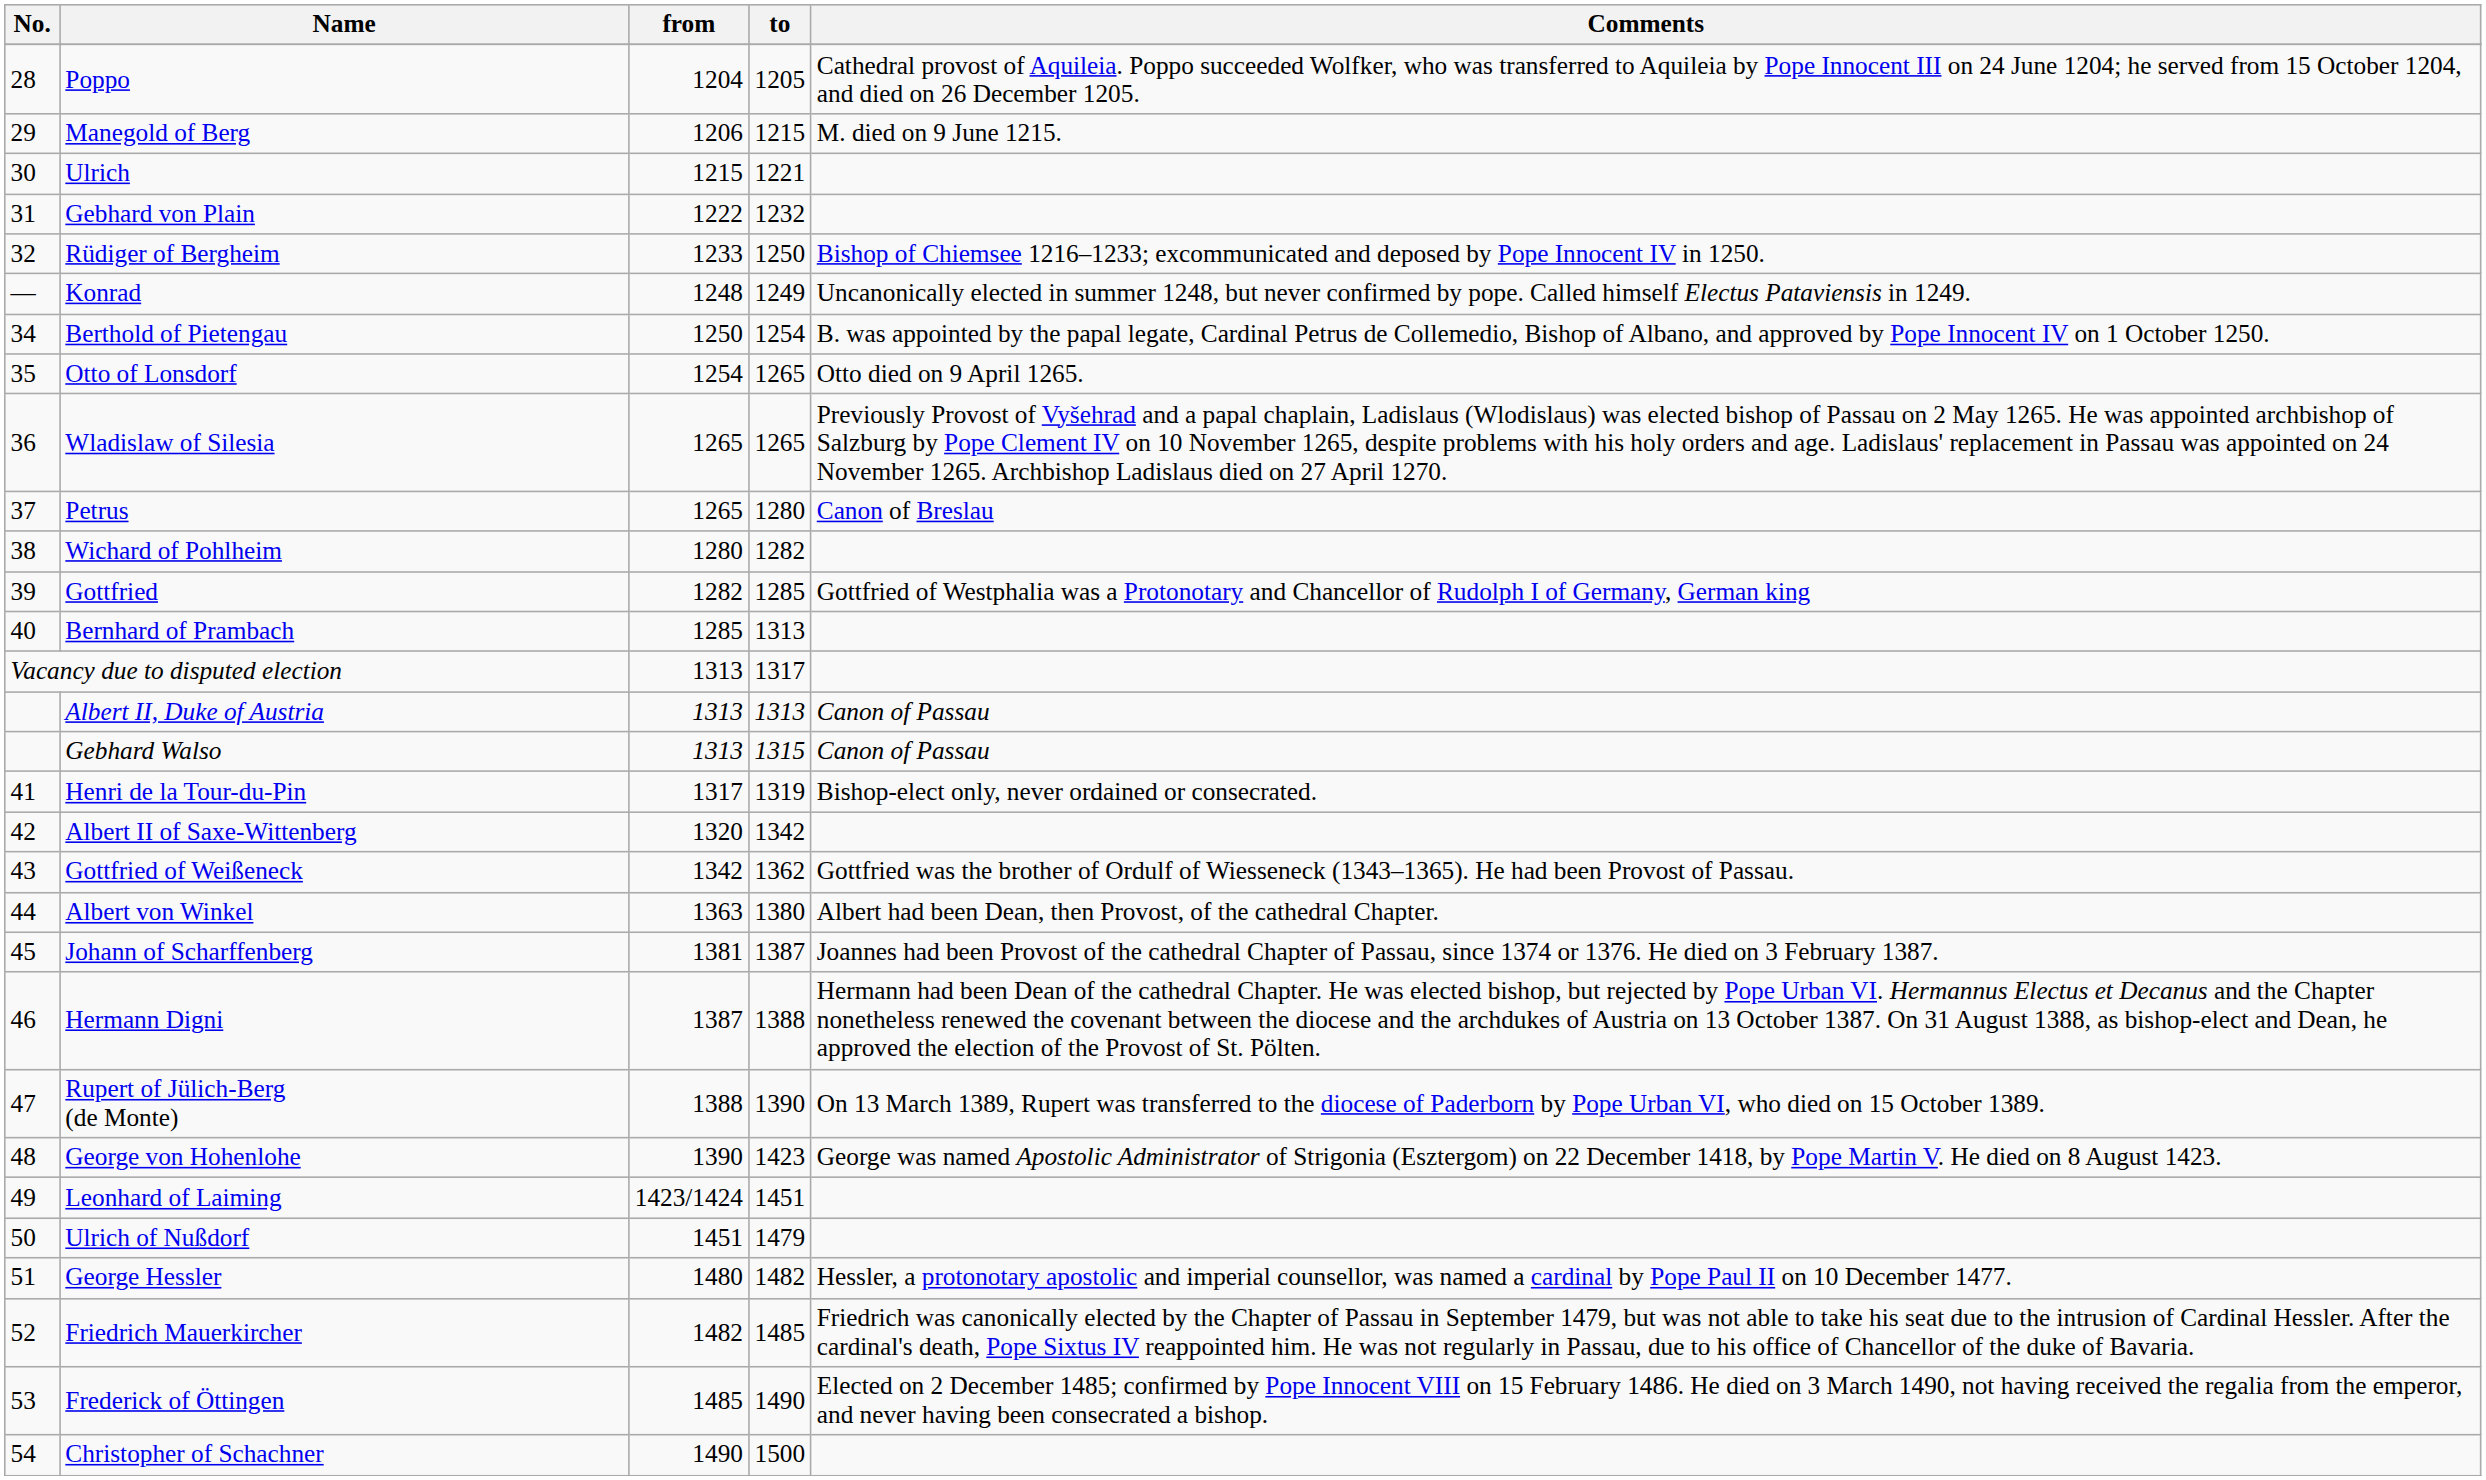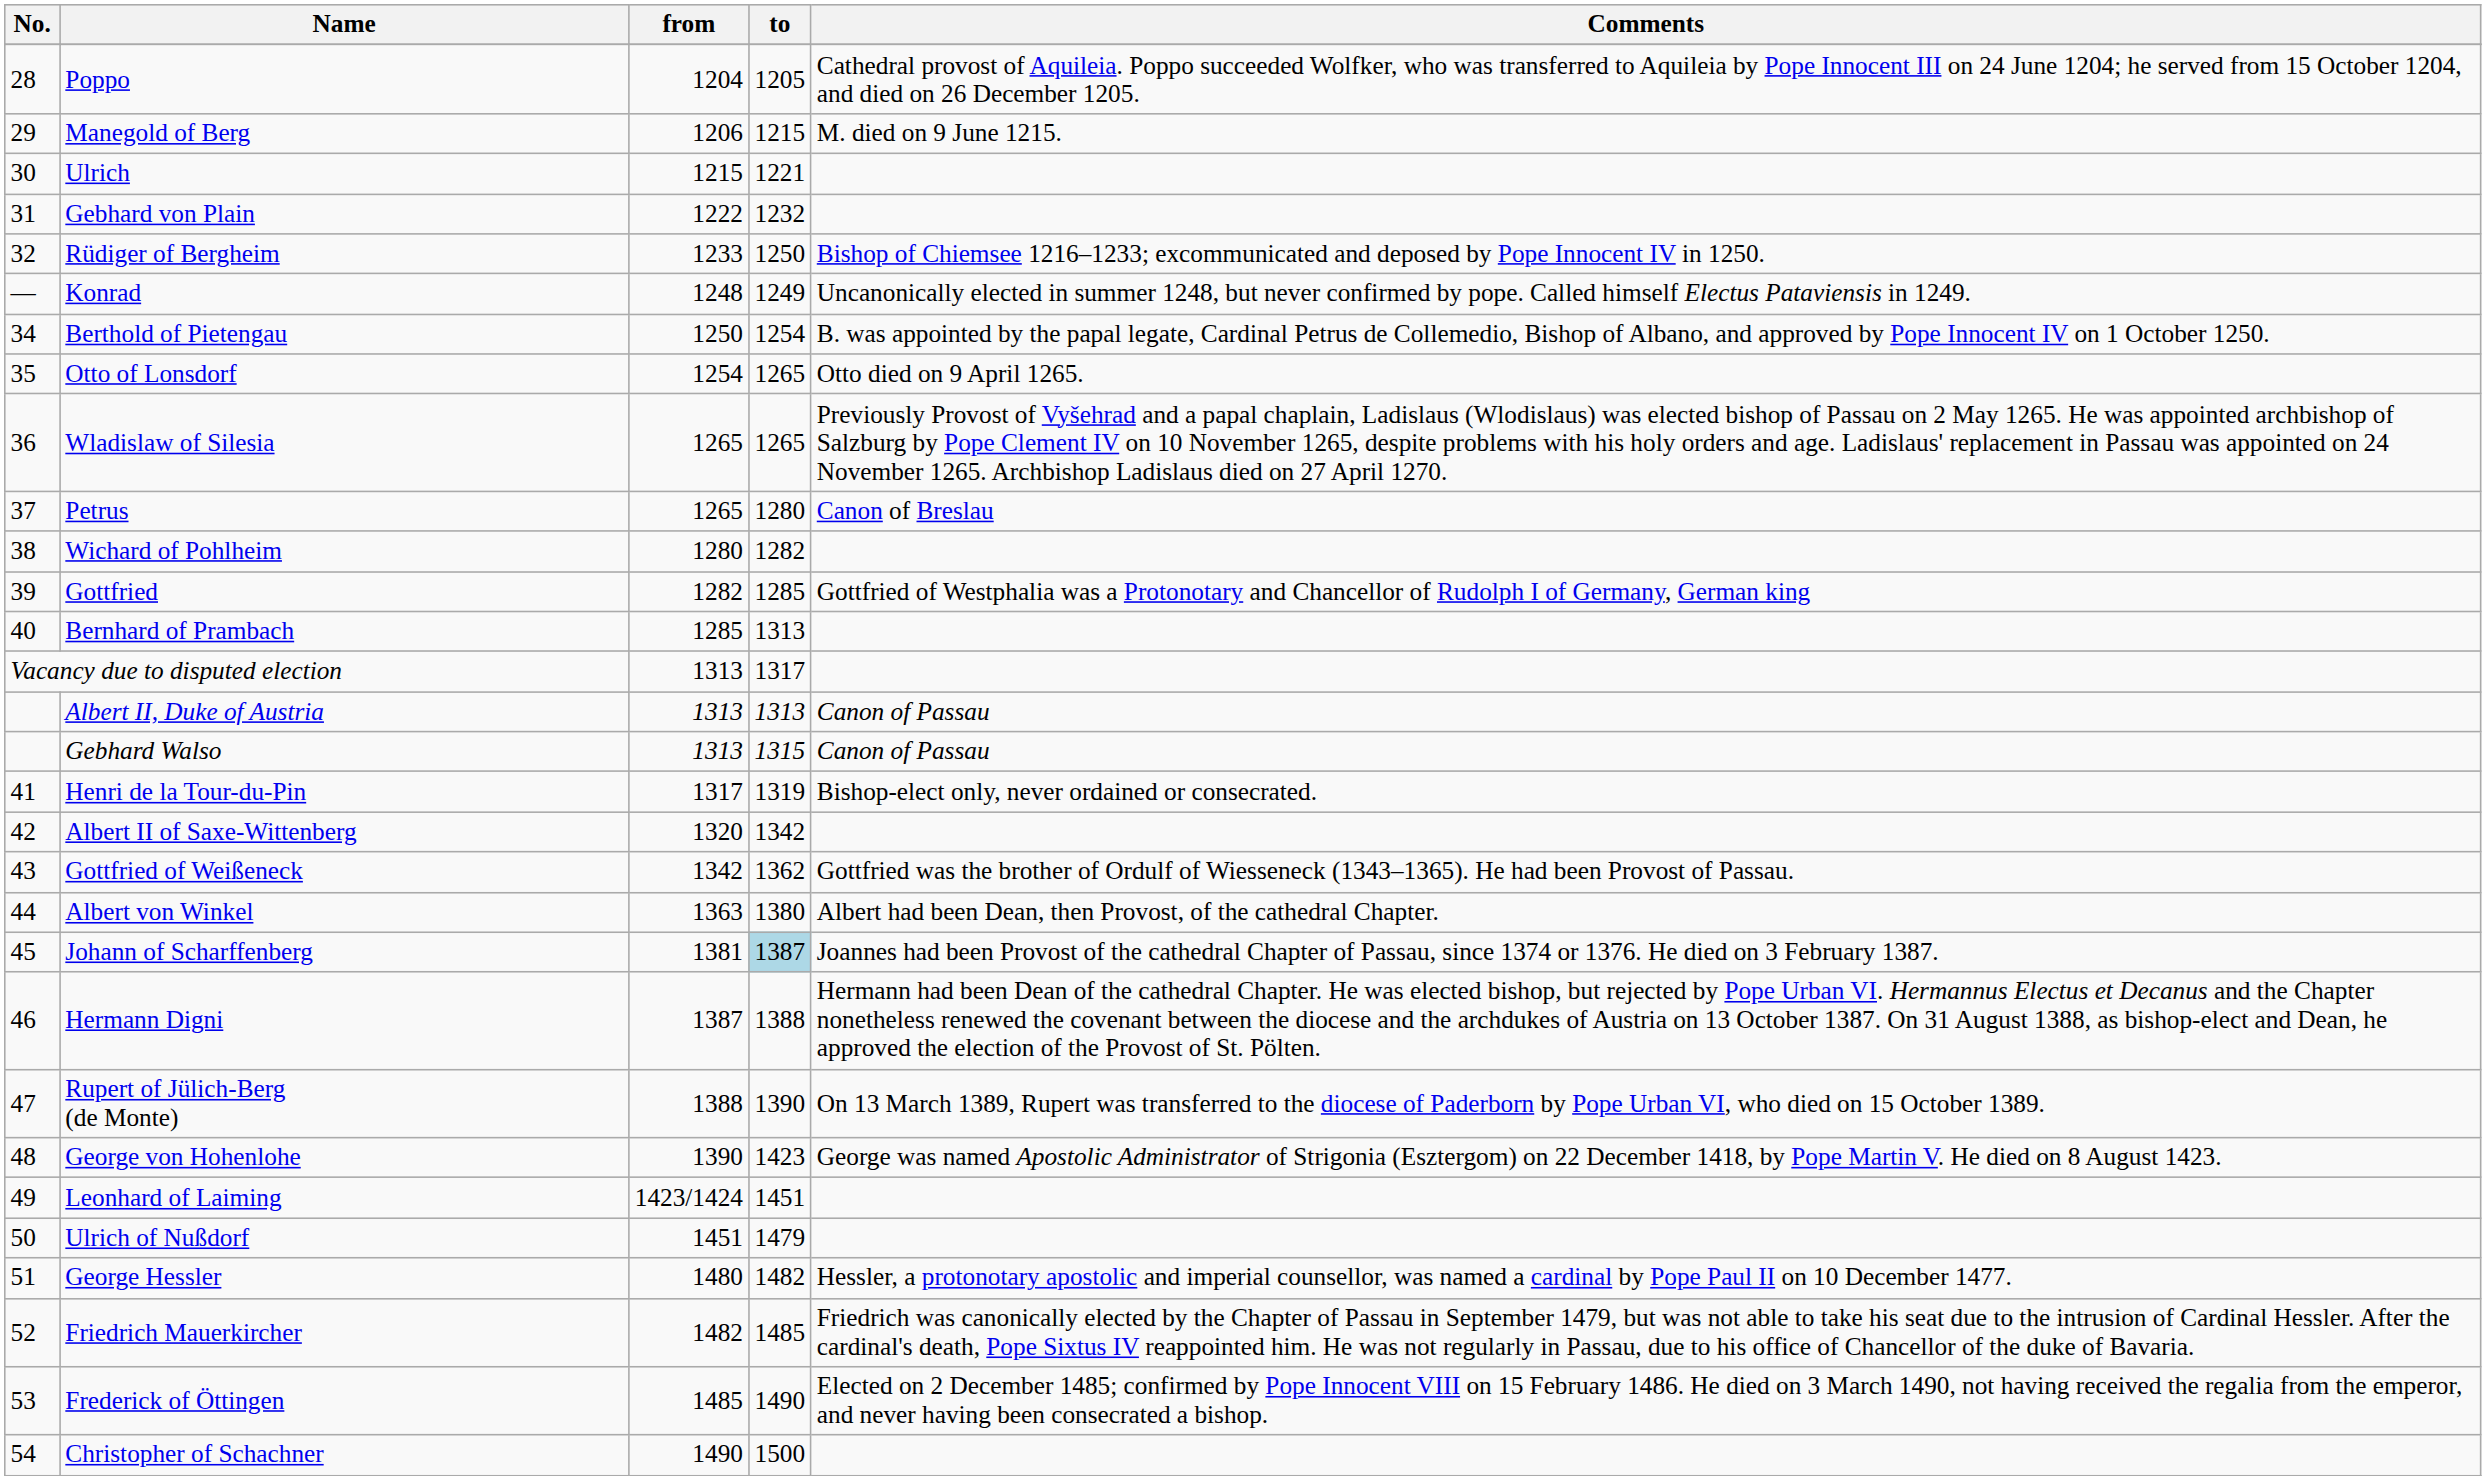(780, 951) no background -> (780, 951) lightblue background
